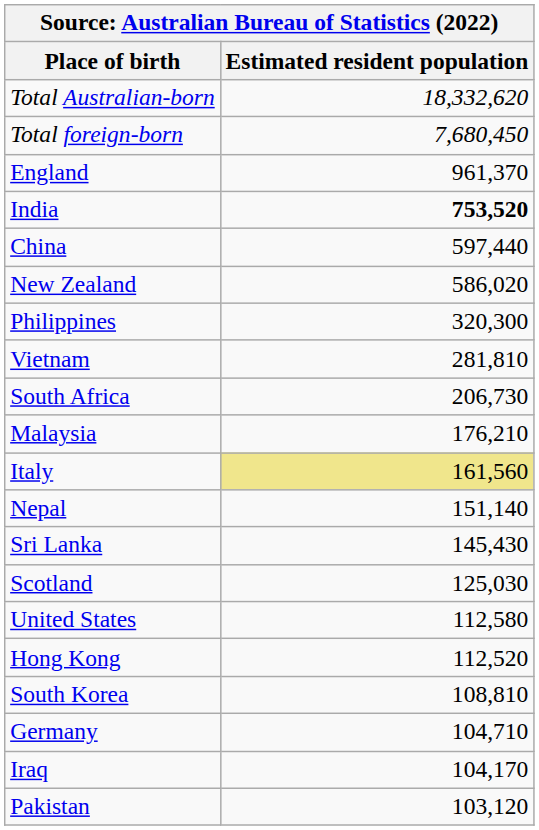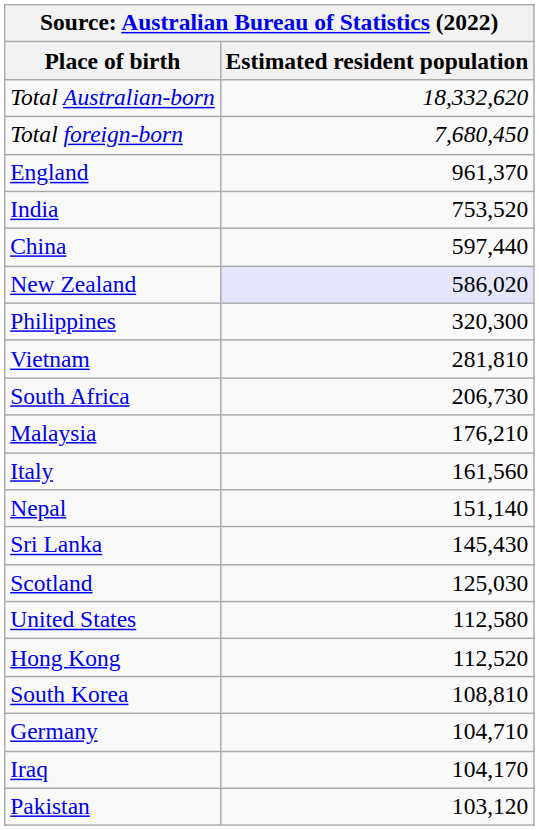(490, 209) bold -> (490, 209) normal
(490, 284) no background -> (490, 284) lavender background
(490, 470) khaki background -> (490, 470) no background
